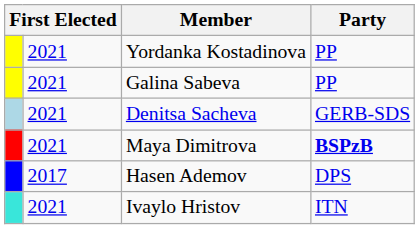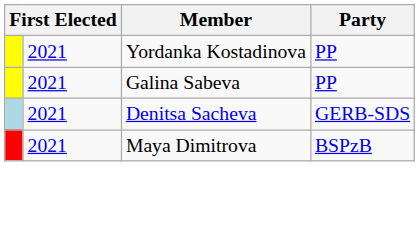(344, 144) bold -> (343, 144) normal
- row: (186, 176)
- row: (183, 207)
